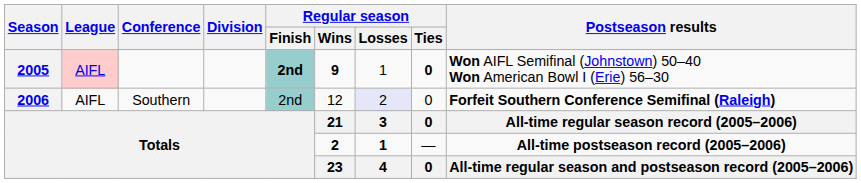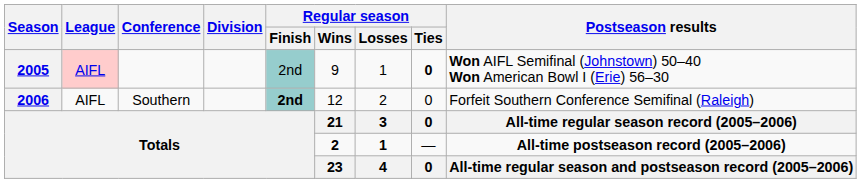(290, 69) bold -> (290, 69) normal
(335, 69) bold -> (335, 69) normal
(290, 100) normal -> (290, 100) bold
(383, 100) lavender background -> (383, 100) no background
(612, 100) bold -> (602, 100) normal
